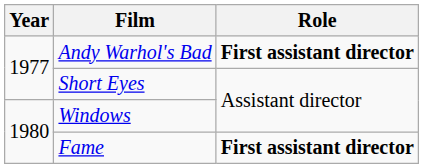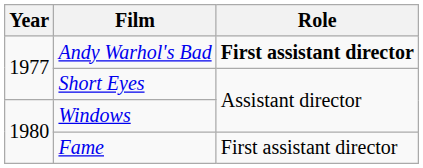(317, 147) bold -> (309, 147) normal
